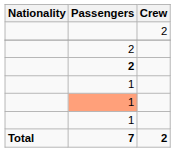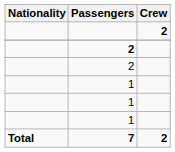(164, 31) normal -> (164, 31) bold
(131, 49) normal -> (131, 49) bold
(131, 67) bold -> (131, 67) normal
(131, 102) lightsalmon background -> (131, 102) no background
